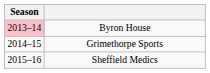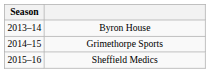(24, 27) pink background -> (24, 27) no background
